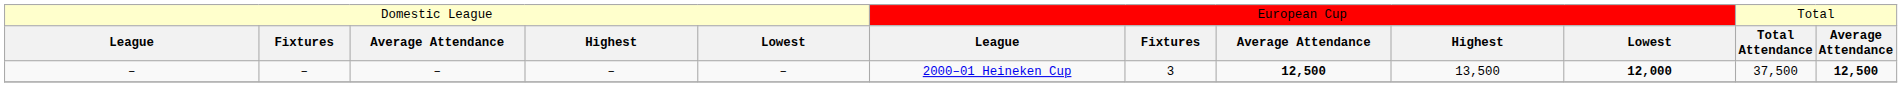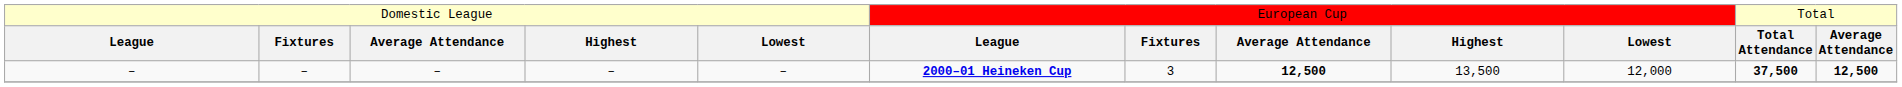(997, 71) normal -> (997, 71) bold
(1650, 71) bold -> (1650, 71) normal
(1776, 71) normal -> (1776, 71) bold
